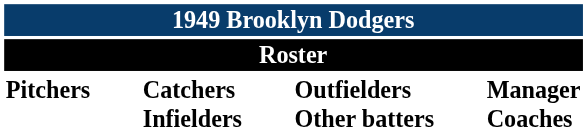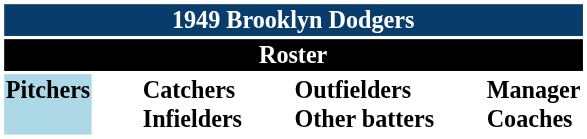(48, 89) no background -> (48, 89) lightblue background
